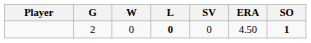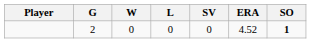(170, 29) bold -> (170, 29) normal
(248, 29) 4.50 -> (248, 29) 4.52
